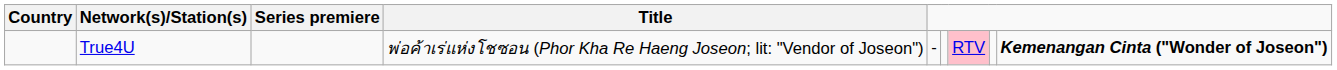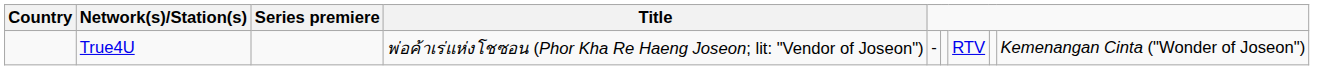(969, 47) pink background -> (969, 47) no background
(1164, 47) bold -> (1153, 47) normal
